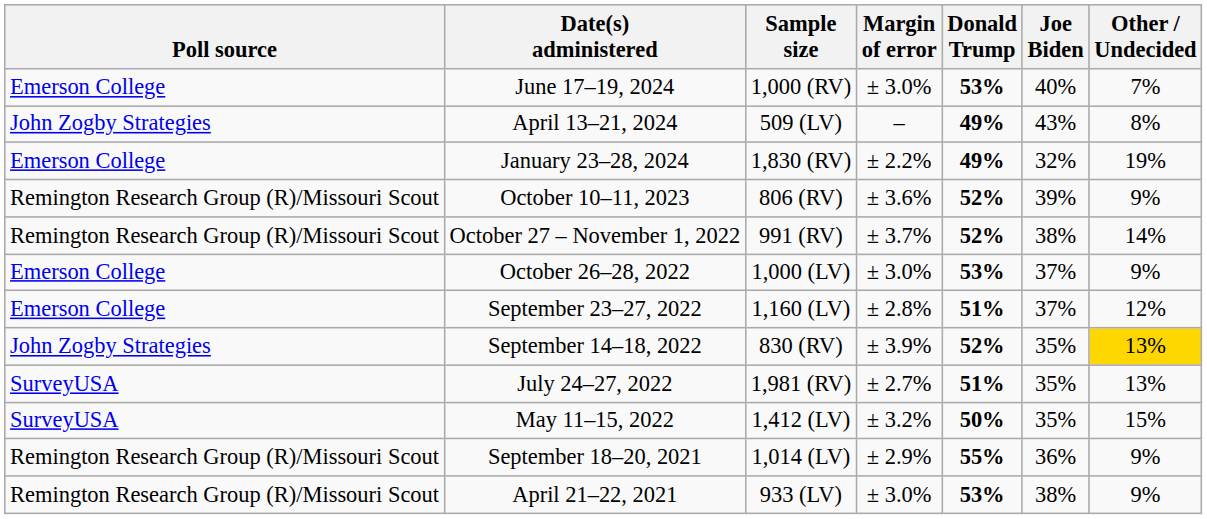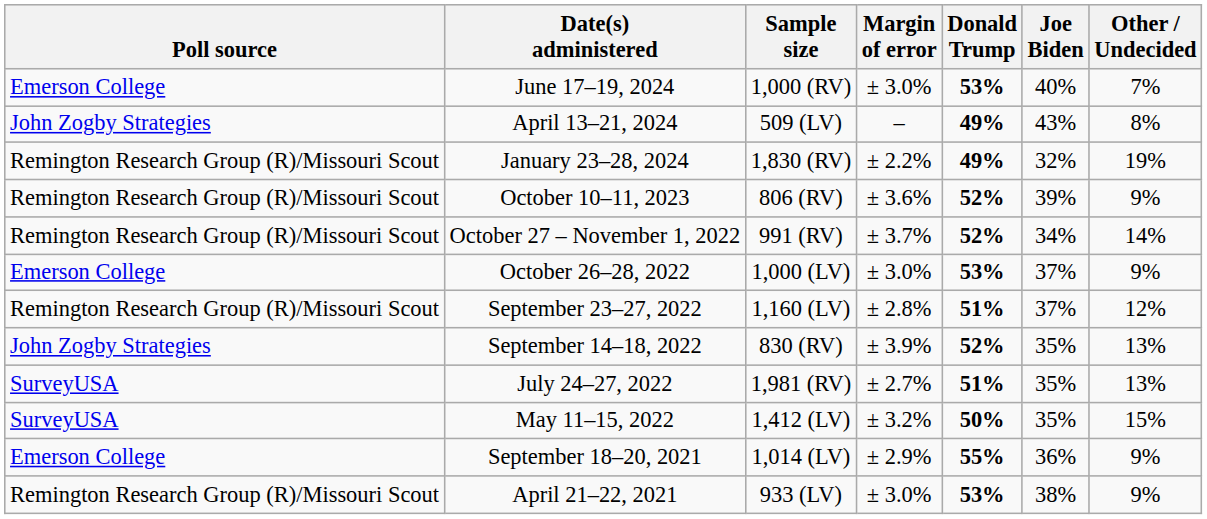(88, 161) Emerson College -> (225, 161) Remington Research Group (R)/Missouri Scout
(1056, 235) 38% -> (1056, 235) 34%
(88, 309) Emerson College -> (225, 309) Remington Research Group (R)/Missouri Scout
(1145, 346) gold background -> (1145, 346) no background
(225, 457) Remington Research Group (R)/Missouri Scout -> (88, 457) Emerson College
